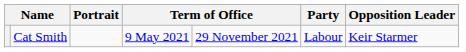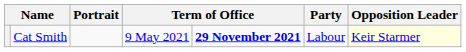(247, 36) normal -> (248, 36) bold
(383, 36) no background -> (386, 36) lightyellow background
